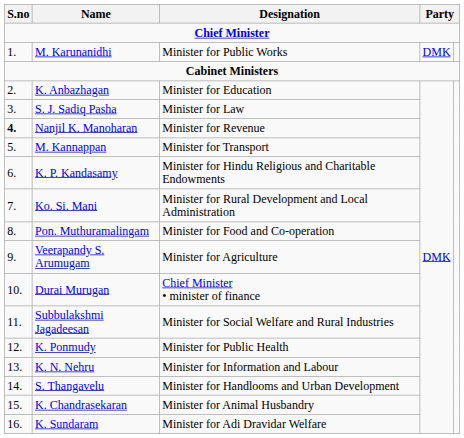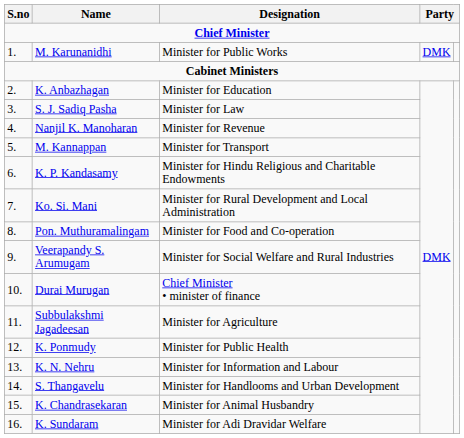(12, 128) bold -> (12, 128) normal
(220, 257) Minister for Agriculture -> (278, 257) Minister for Social Welfare and Rural Industries
(278, 322) Minister for Social Welfare and Rural Industries -> (220, 322) Minister for Agriculture
